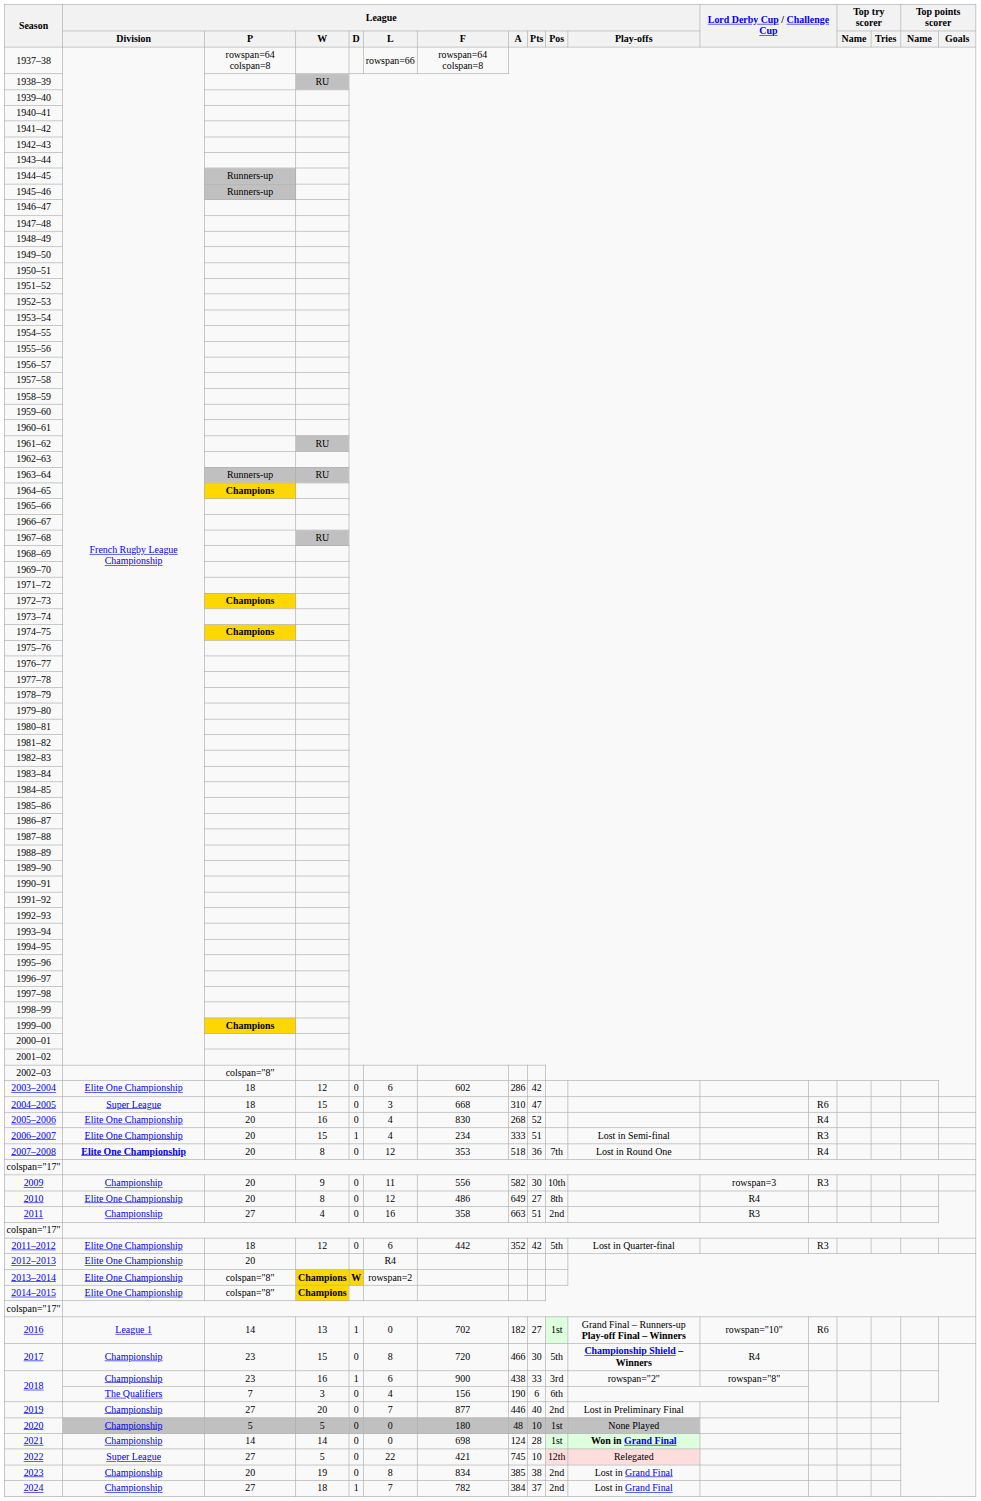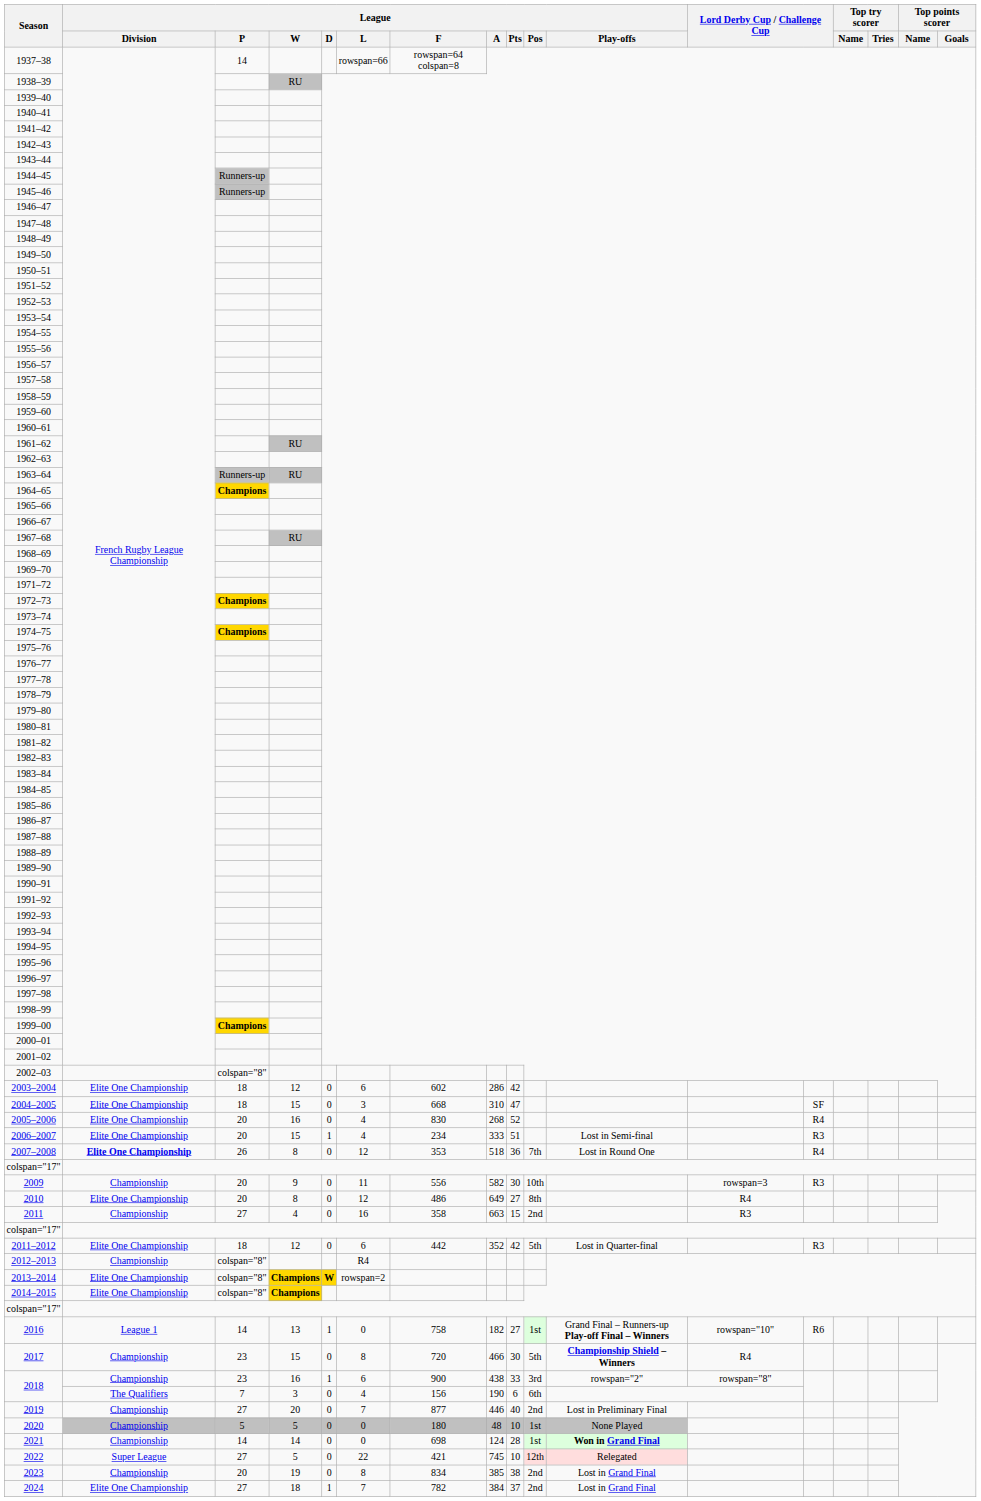(250, 60) rowspan=64 colspan=8 -> (242, 60) 14
(134, 1104) Super League -> (139, 1104) Elite One Championship
(823, 1104) R6 -> (818, 1104) SF
(250, 1151) 20 -> (242, 1151) 26
(537, 1214) 51 -> (515, 1214) 15
(134, 1261) Elite One Championship -> (139, 1261) Championship
(250, 1261) 20 -> (242, 1261) colspan="8"
(463, 1330) 702 -> (438, 1330) 758
(134, 1488) Championship -> (139, 1488) Elite One Championship
